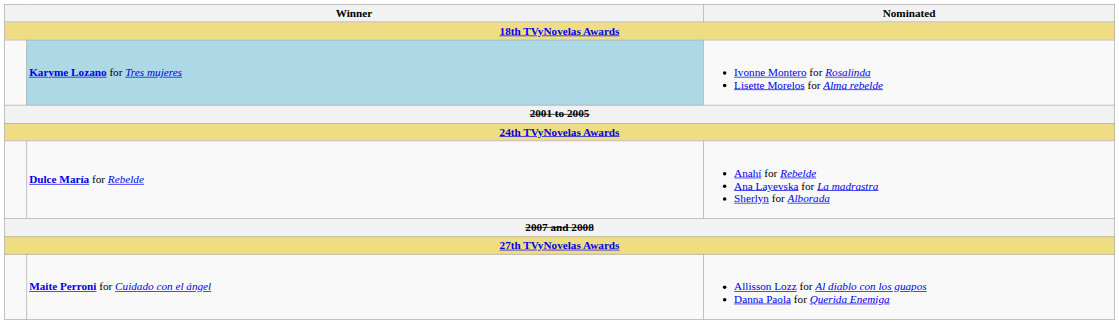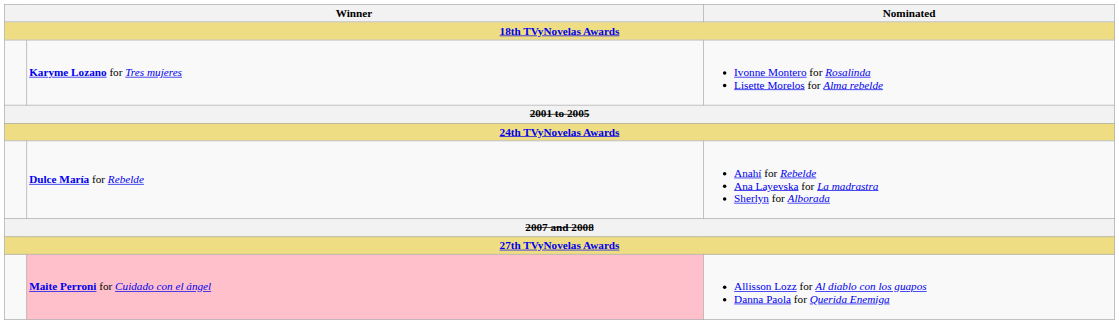(106, 72) lightblue background -> (106, 72) no background
(120, 287) no background -> (120, 287) pink background
